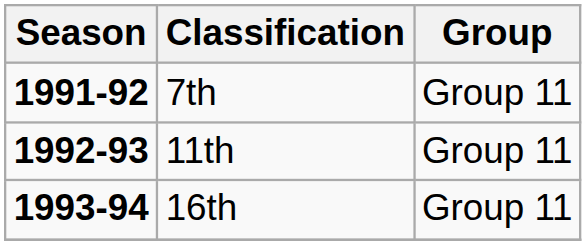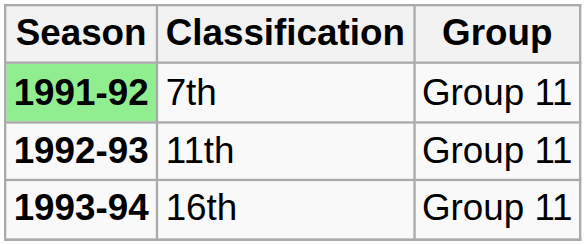(81, 92) no background -> (81, 92) lightgreen background
